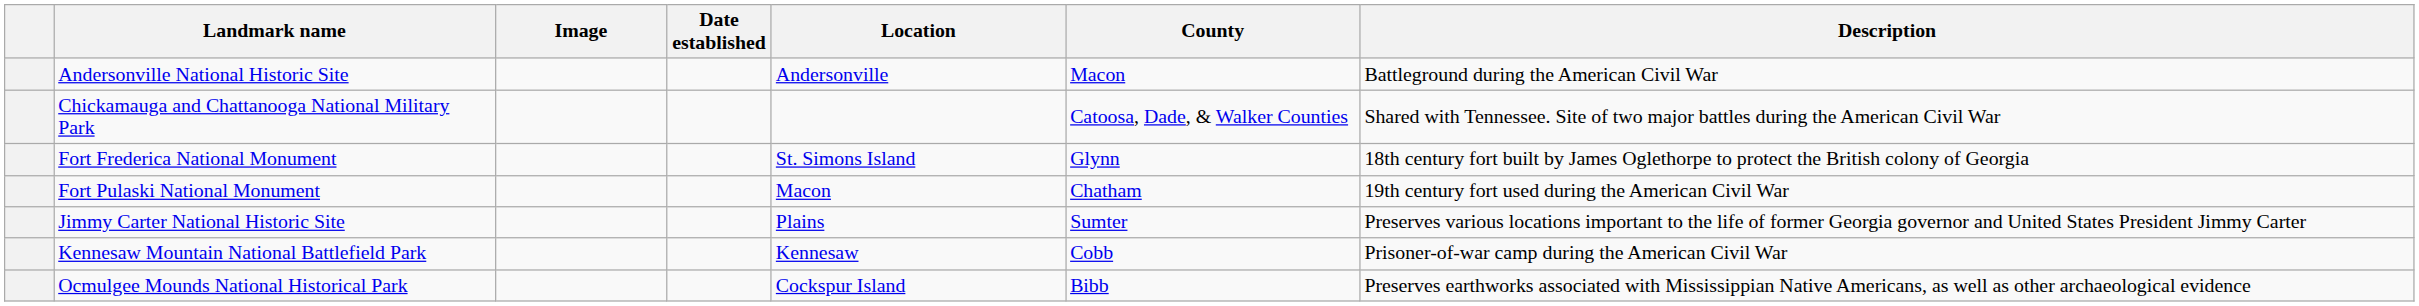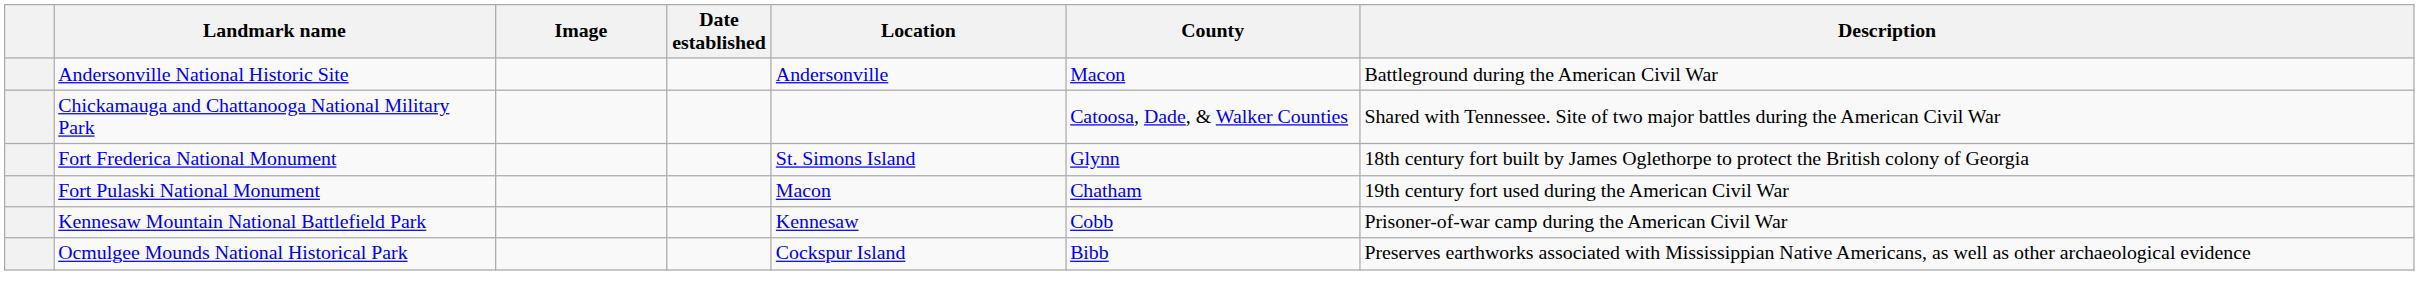- row: (201, 222)
